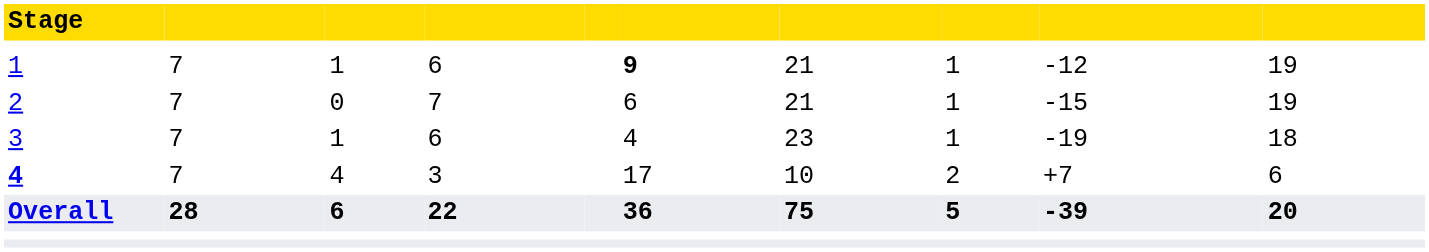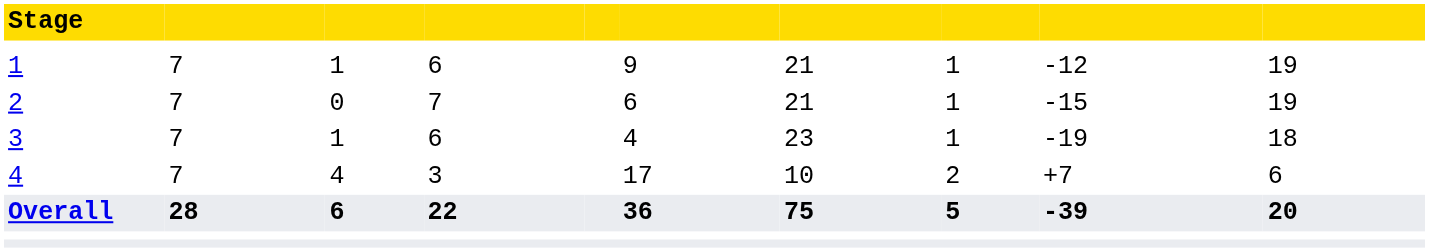(630, 67) bold -> (630, 67) normal
(16, 177) bold -> (16, 177) normal
